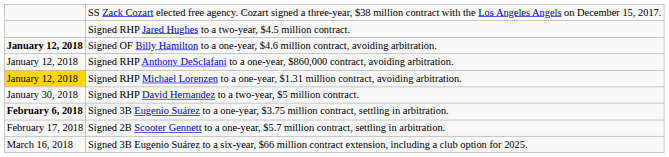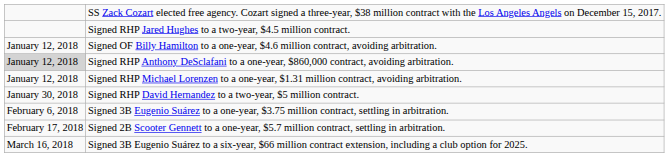(45, 45) bold -> (42, 45) normal
(42, 62) no background -> (42, 62) lightgrey background
(42, 78) gold background -> (42, 78) no background
(45, 111) bold -> (42, 111) normal
